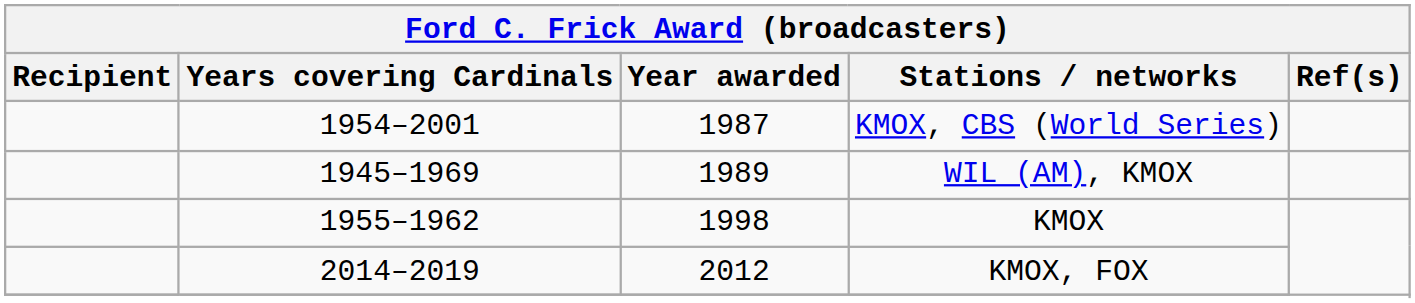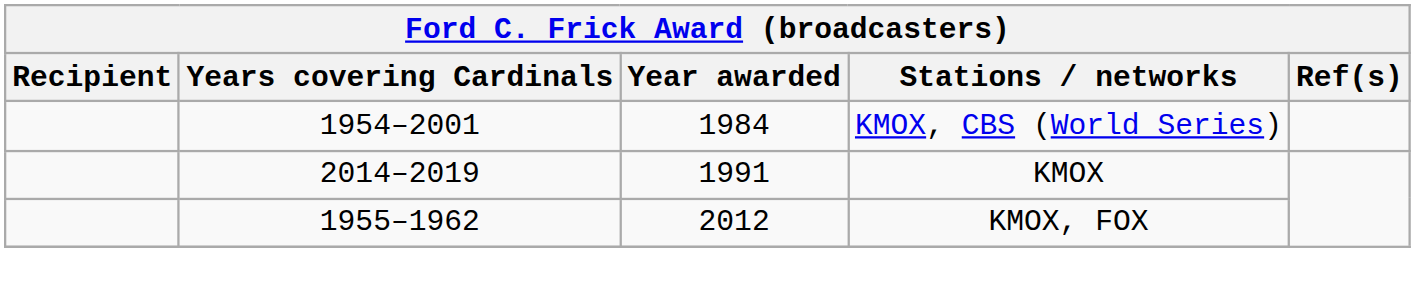(734, 126) 1987 -> (734, 126) 1984
- row: (1068, 174)
(400, 223) 1955–1962 -> (400, 174) 2014–2019
(734, 223) 1998 -> (734, 174) 1991
(400, 271) 2014–2019 -> (400, 223) 1955–1962
